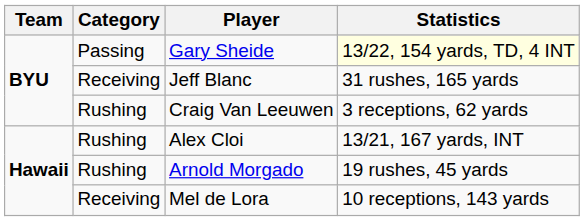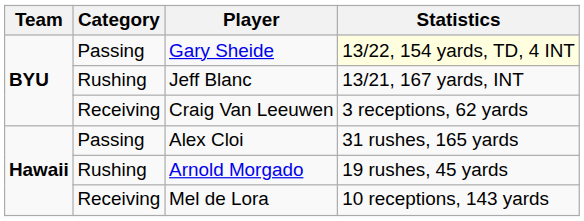(119, 80) Receiving -> (112, 80) Rushing
(430, 80) 31 rushes, 165 yards -> (433, 80) 13/21, 167 yards, INT
(112, 110) Rushing -> (119, 110) Receiving
(112, 140) Rushing -> (111, 140) Passing
(433, 140) 13/21, 167 yards, INT -> (430, 140) 31 rushes, 165 yards
